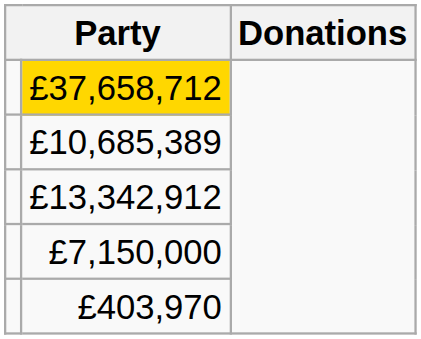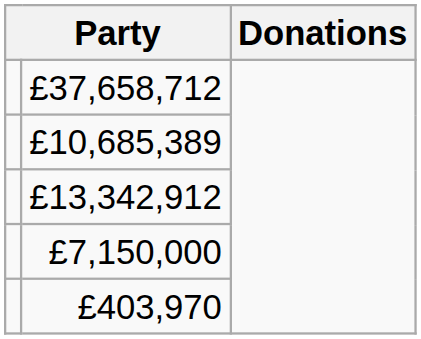(126, 88) gold background -> (126, 88) no background
